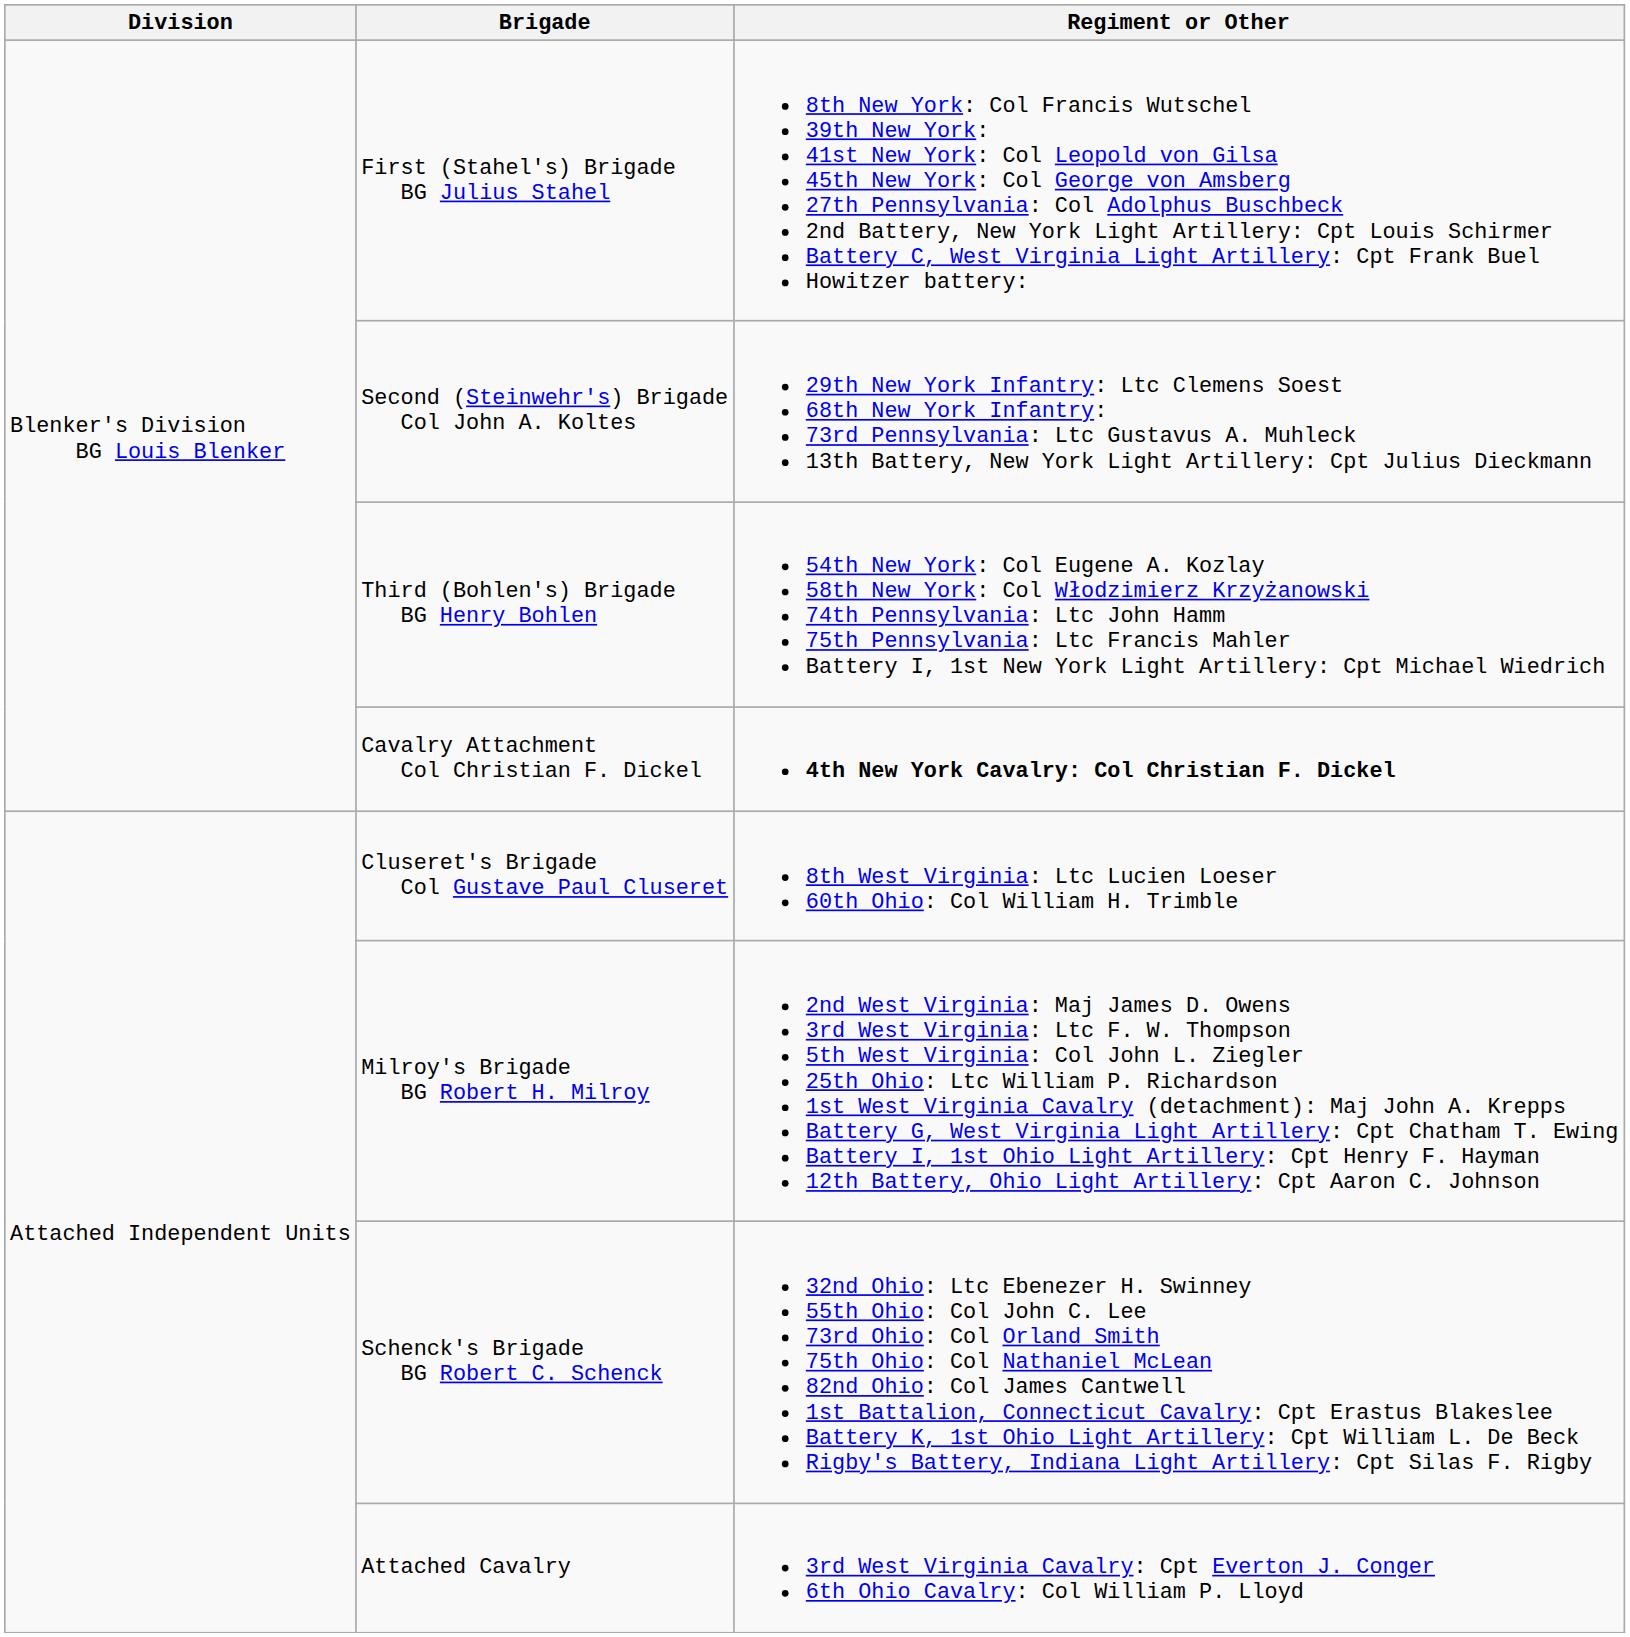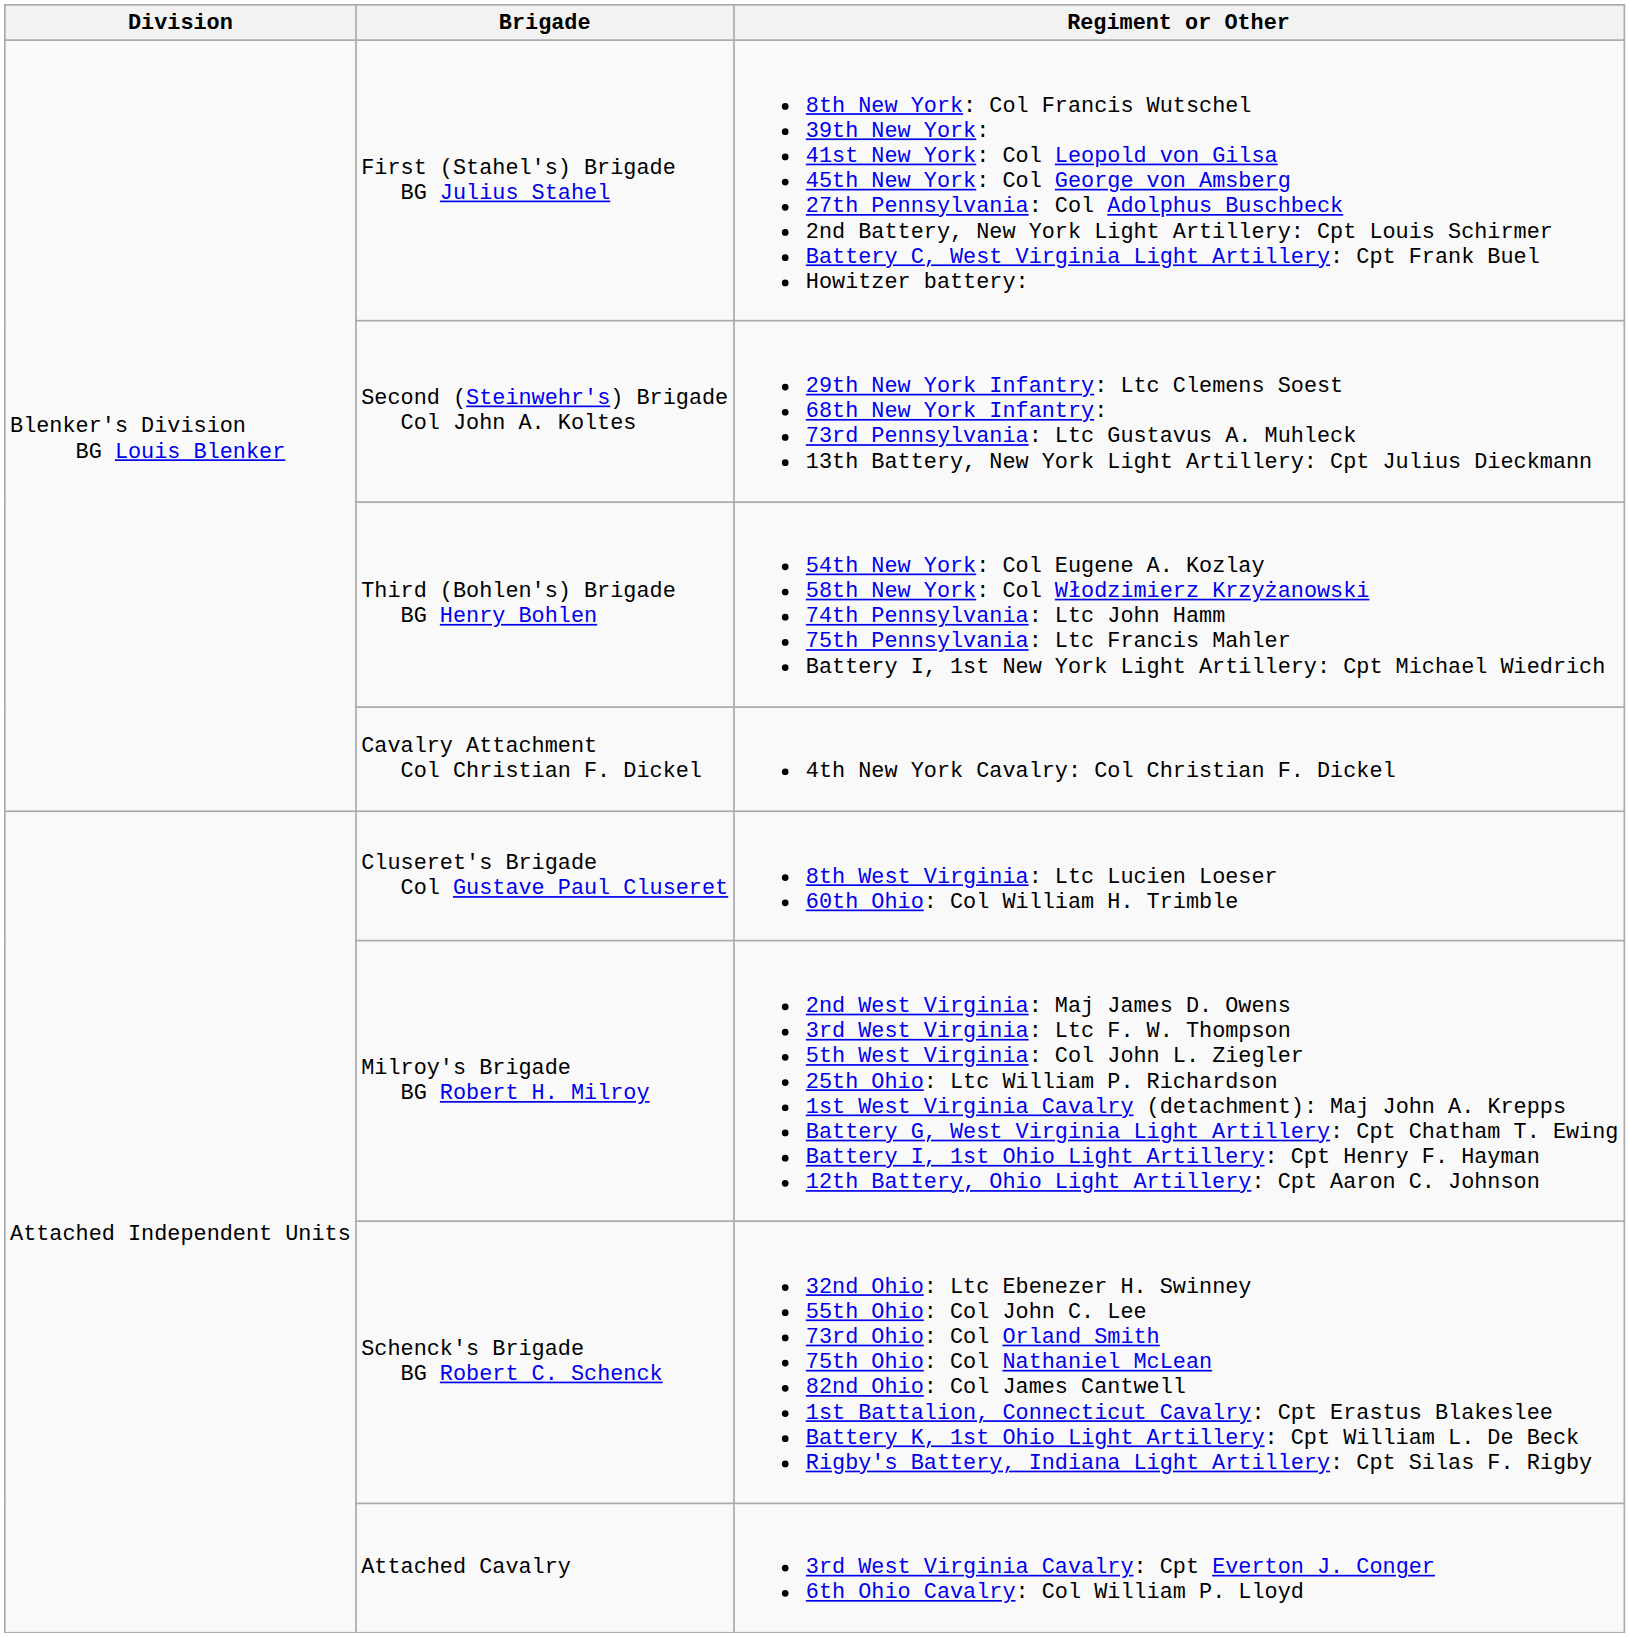(1179, 771) bold -> (1179, 771) normal
